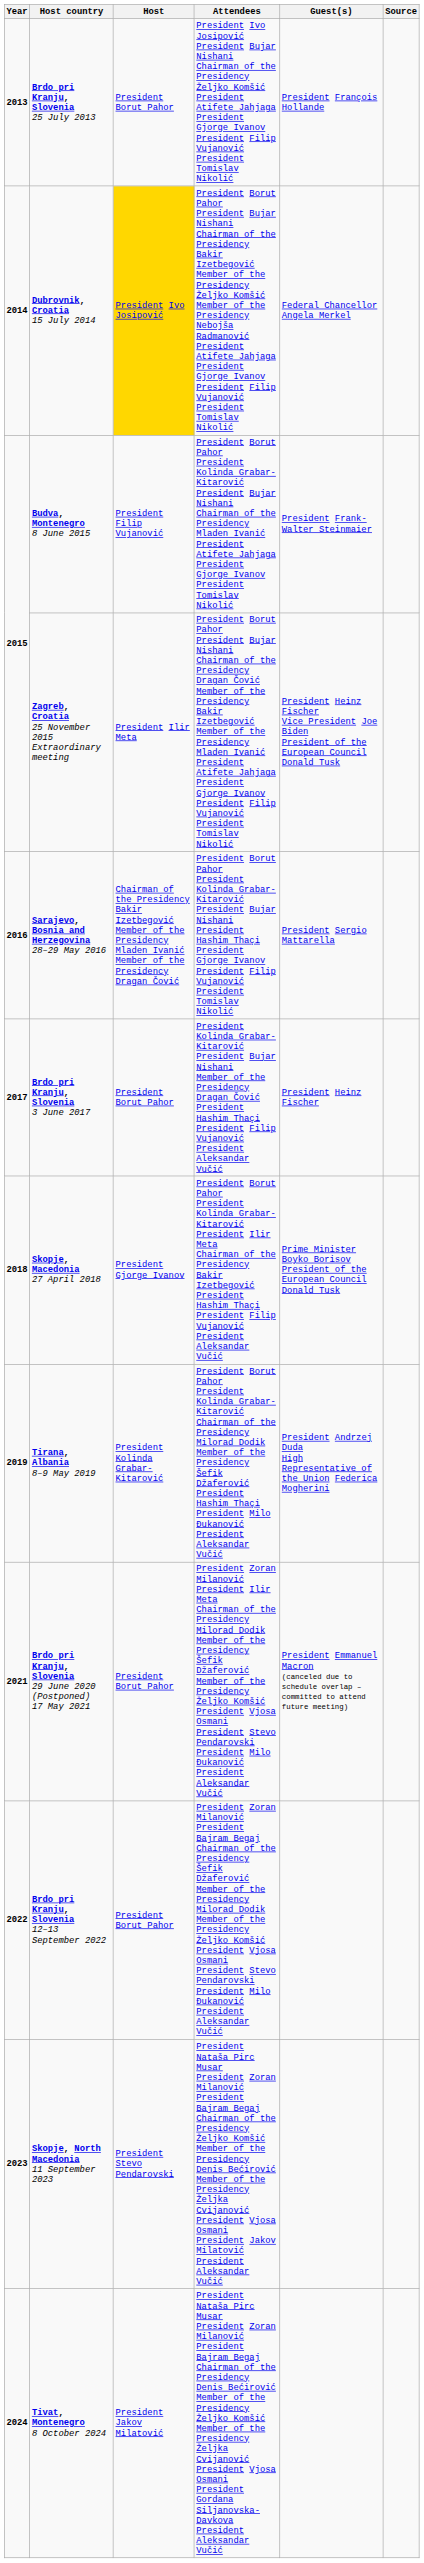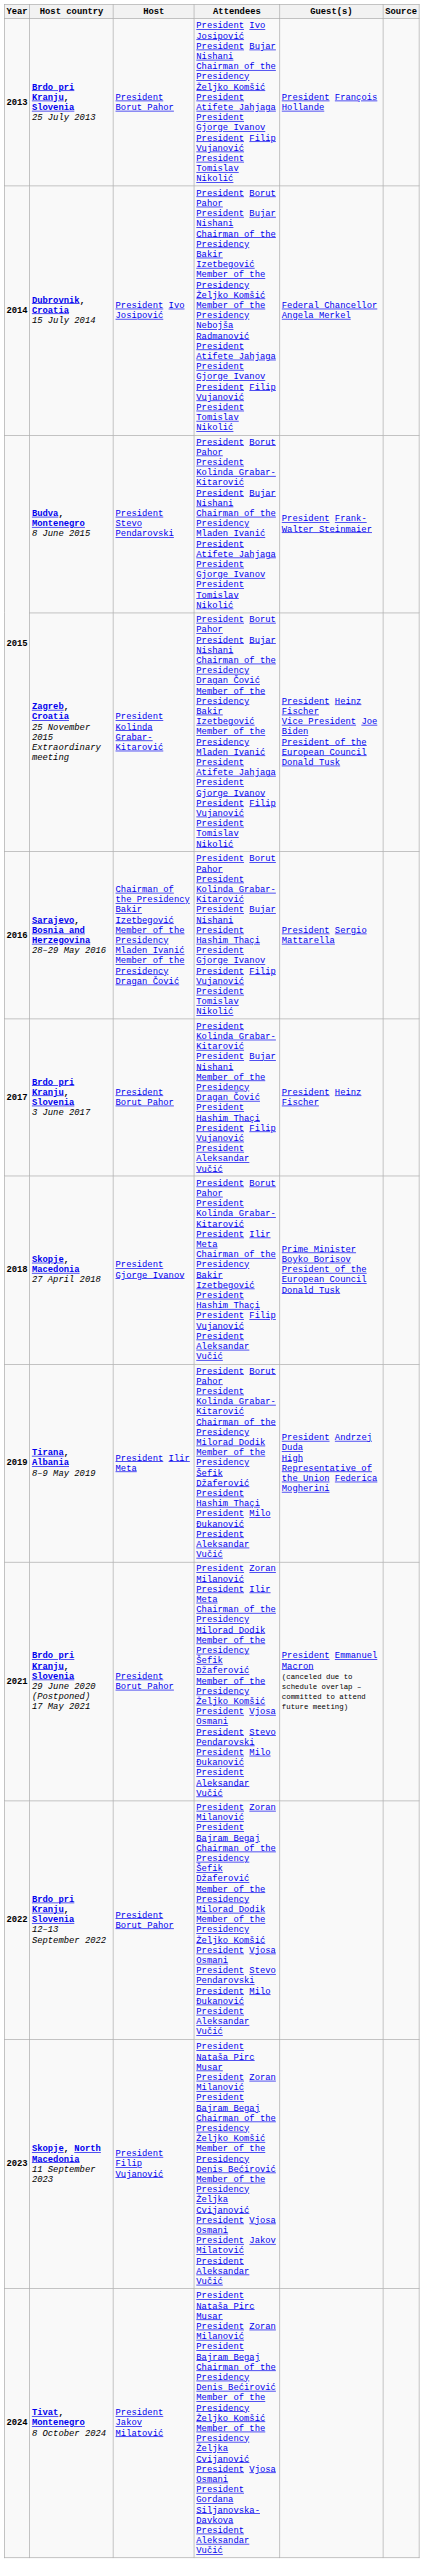(150, 311) gold background -> (150, 311) no background
(139, 524) President Filip Vujanović -> (145, 524) President Stevo Pendarovski
(153, 732) President Ilir Meta -> (139, 732) President Kolinda Grabar-Kitarović
(139, 1463) President Kolinda Grabar-Kitarović -> (153, 1463) President Ilir Meta
(145, 2164) President Stevo Pendarovski -> (139, 2164) President Filip Vujanović
